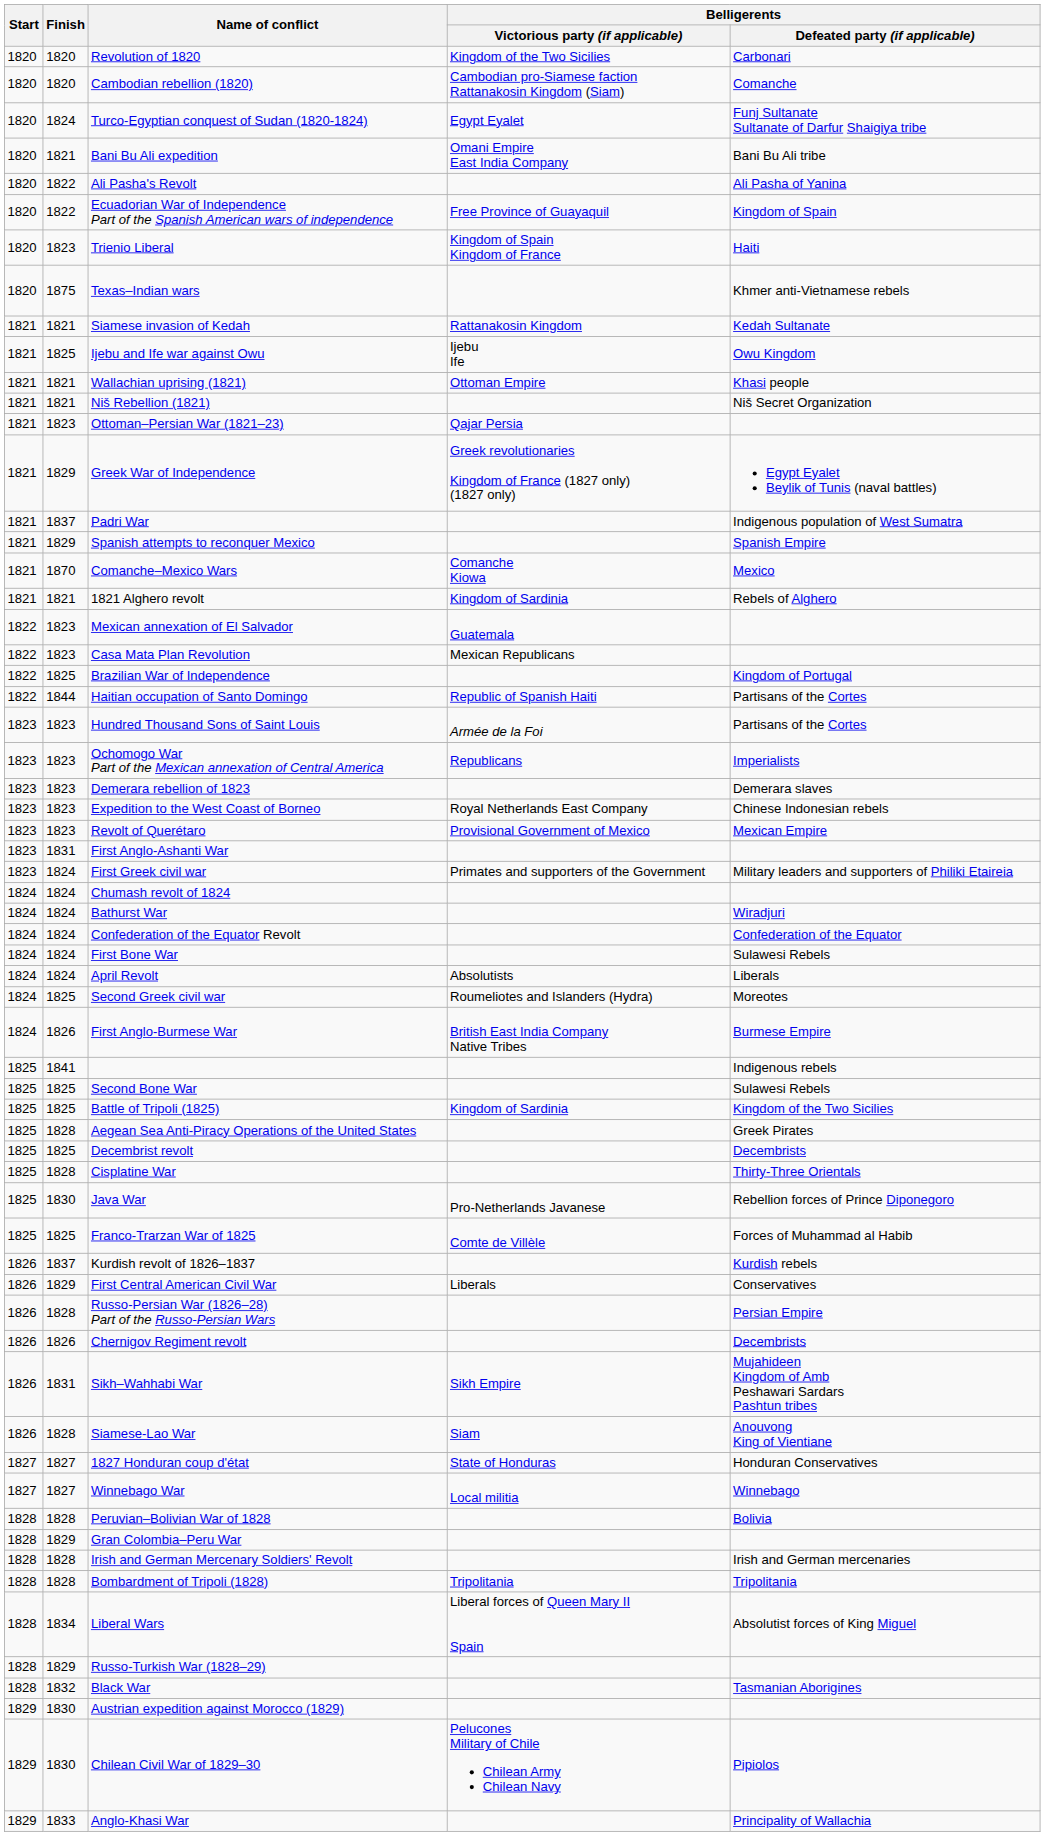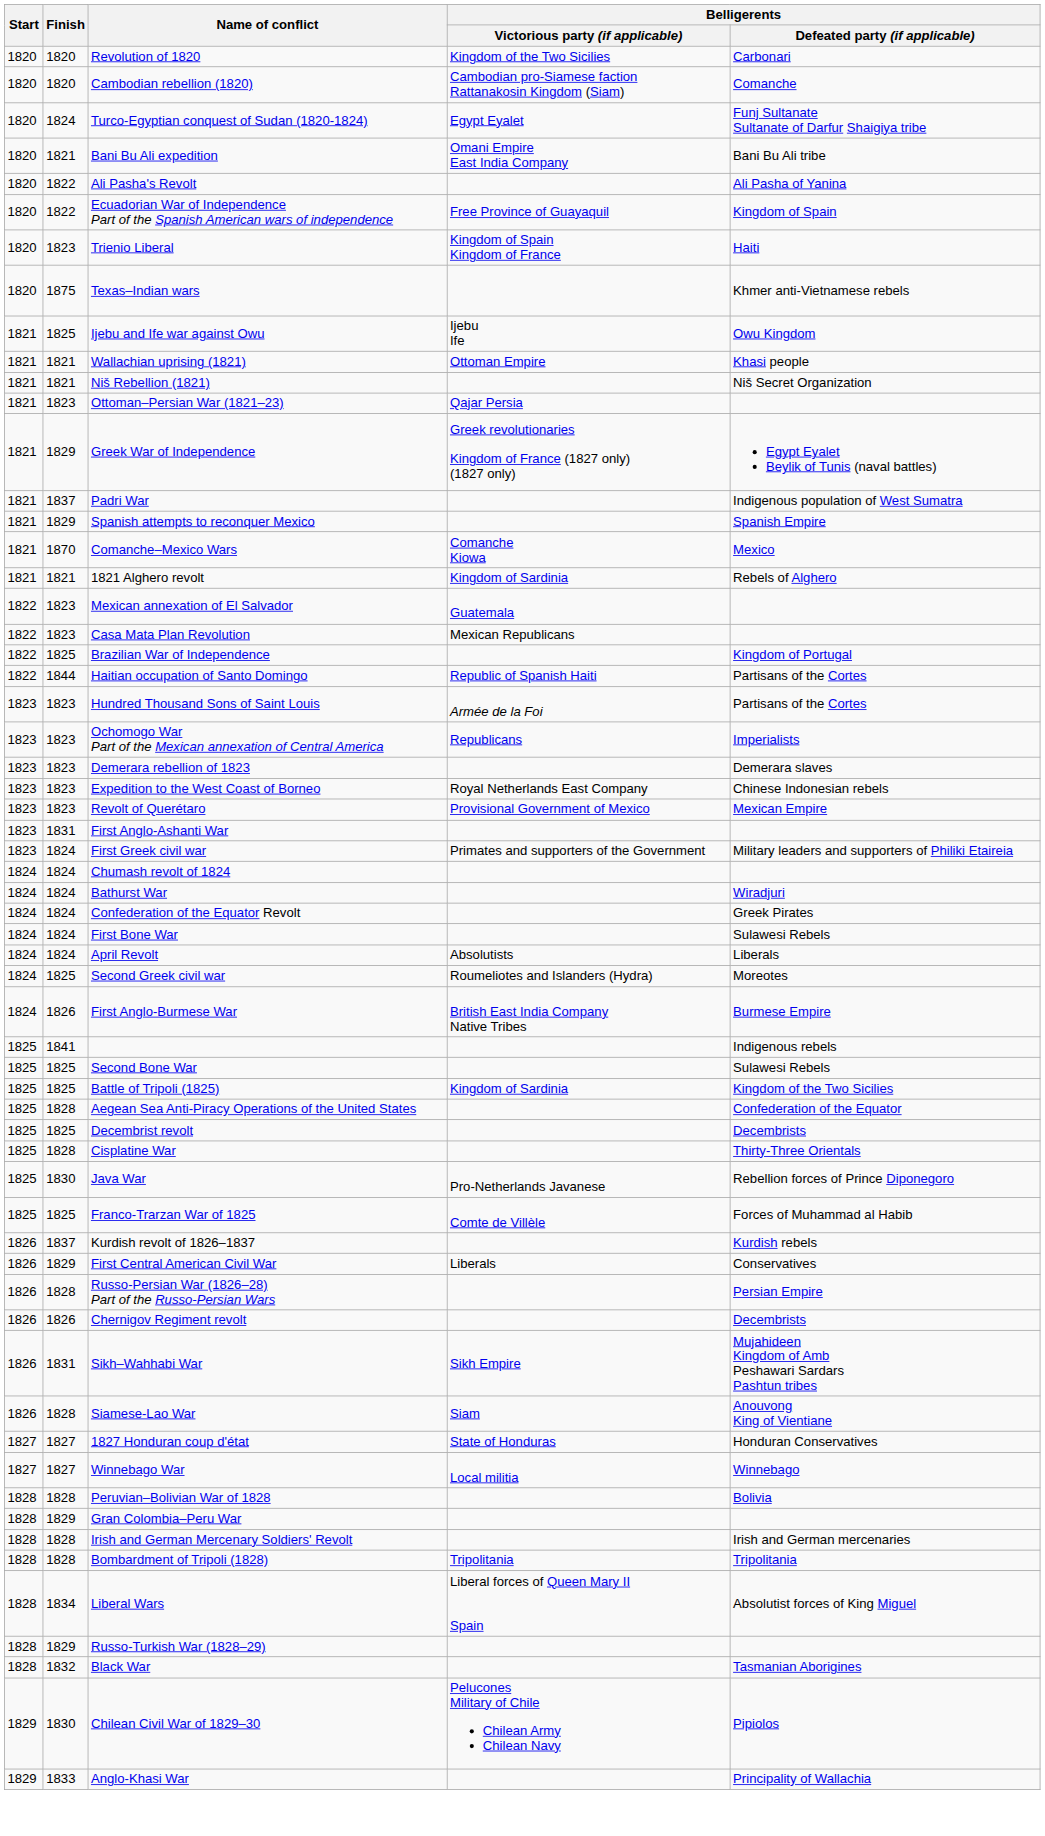- row: (170, 326)
(817, 934) Confederation of the Equator -> (773, 913) Greek Pirates
(773, 1130) Greek Pirates -> (817, 1109) Confederation of the Equator
- row: (217, 1708)
